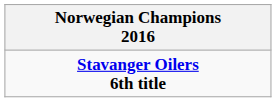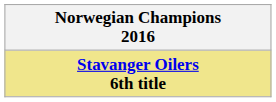(138, 73) no background -> (138, 73) khaki background
